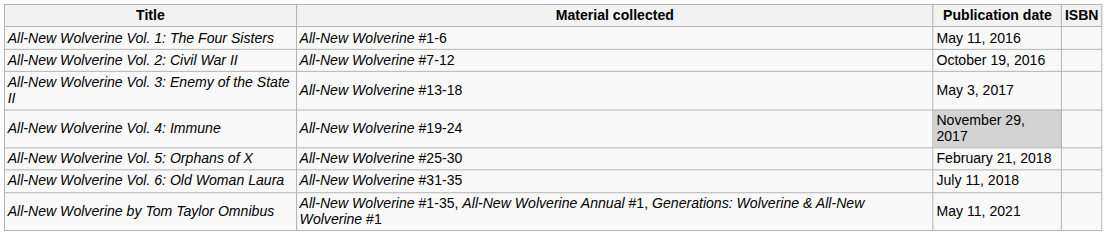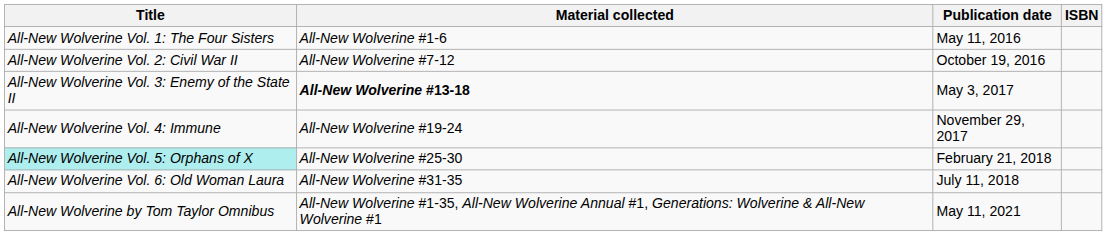(381, 90) normal -> (385, 90) bold
(981, 128) lightgrey background -> (981, 128) no background
(130, 158) no background -> (130, 158) paleturquoise background
